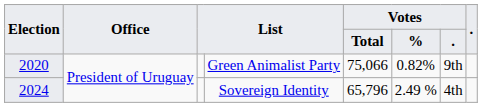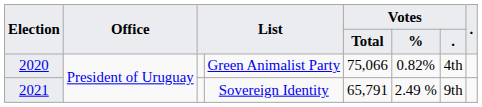(453, 66) 9th -> (453, 66) 4th
(34, 90) 2024 -> (34, 90) 2021
(367, 90) 65,796 -> (367, 90) 65,791
(453, 90) 4th -> (453, 90) 9th
